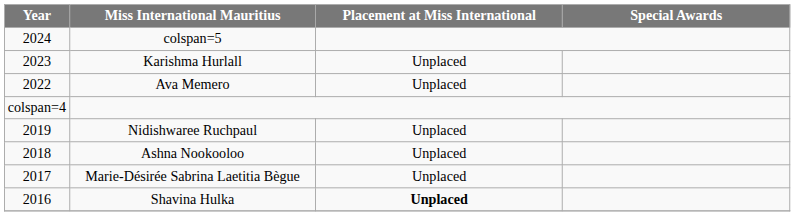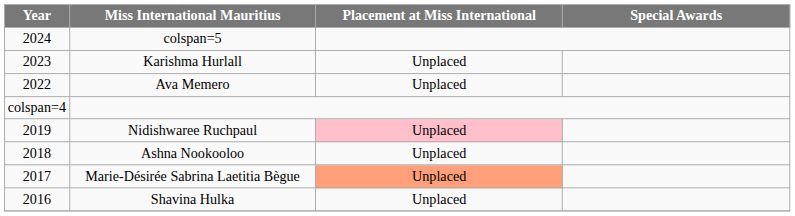(439, 130) no background -> (439, 130) pink background
(439, 176) no background -> (439, 176) lightsalmon background
(439, 199) bold -> (439, 199) normal
